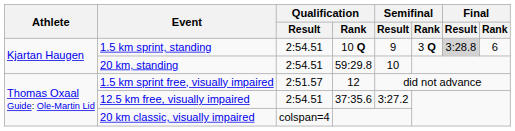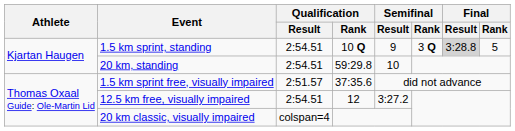(495, 48) 6 -> (495, 48) 5
(353, 83) 12 -> (353, 83) 37:35.6
(353, 100) 37:35.6 -> (353, 100) 12
